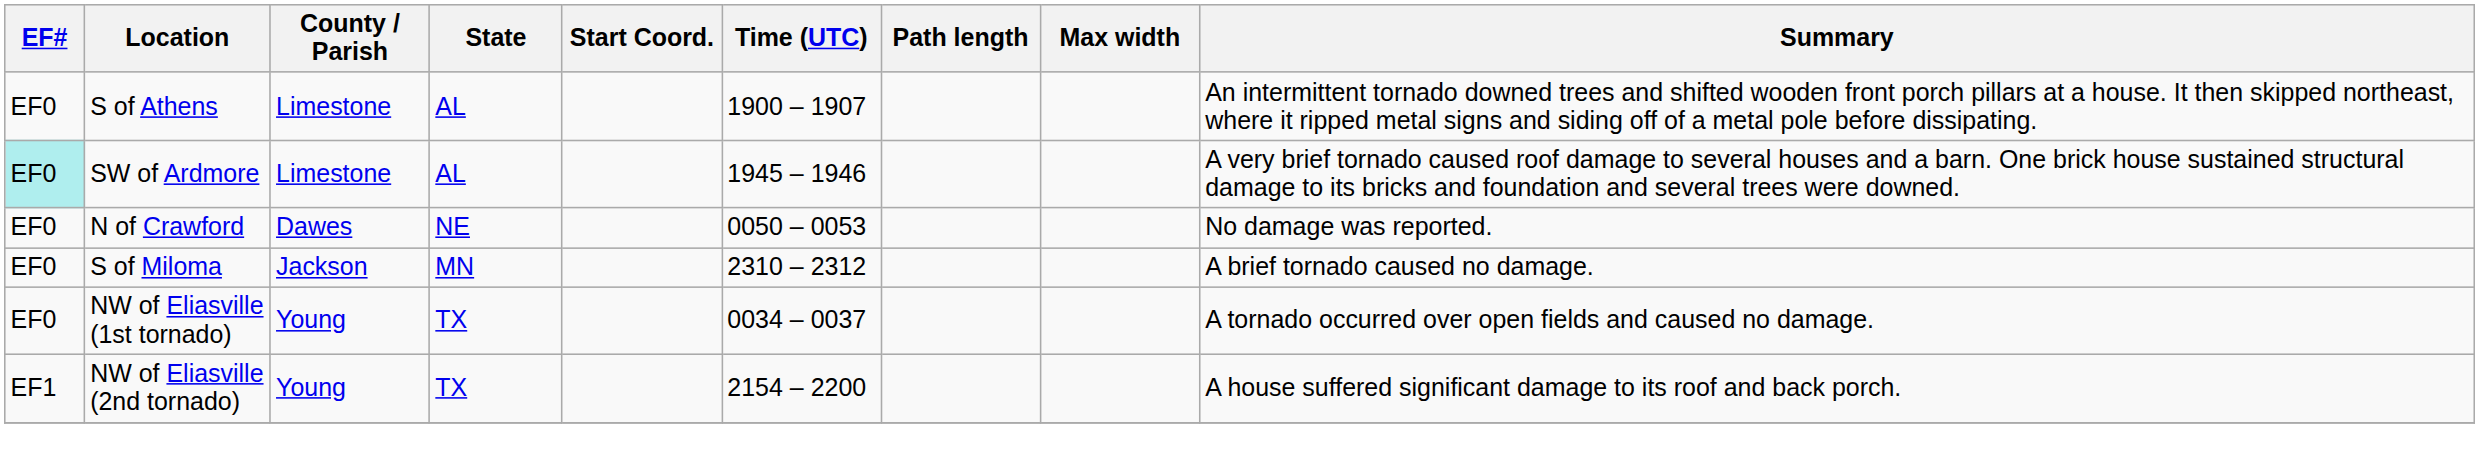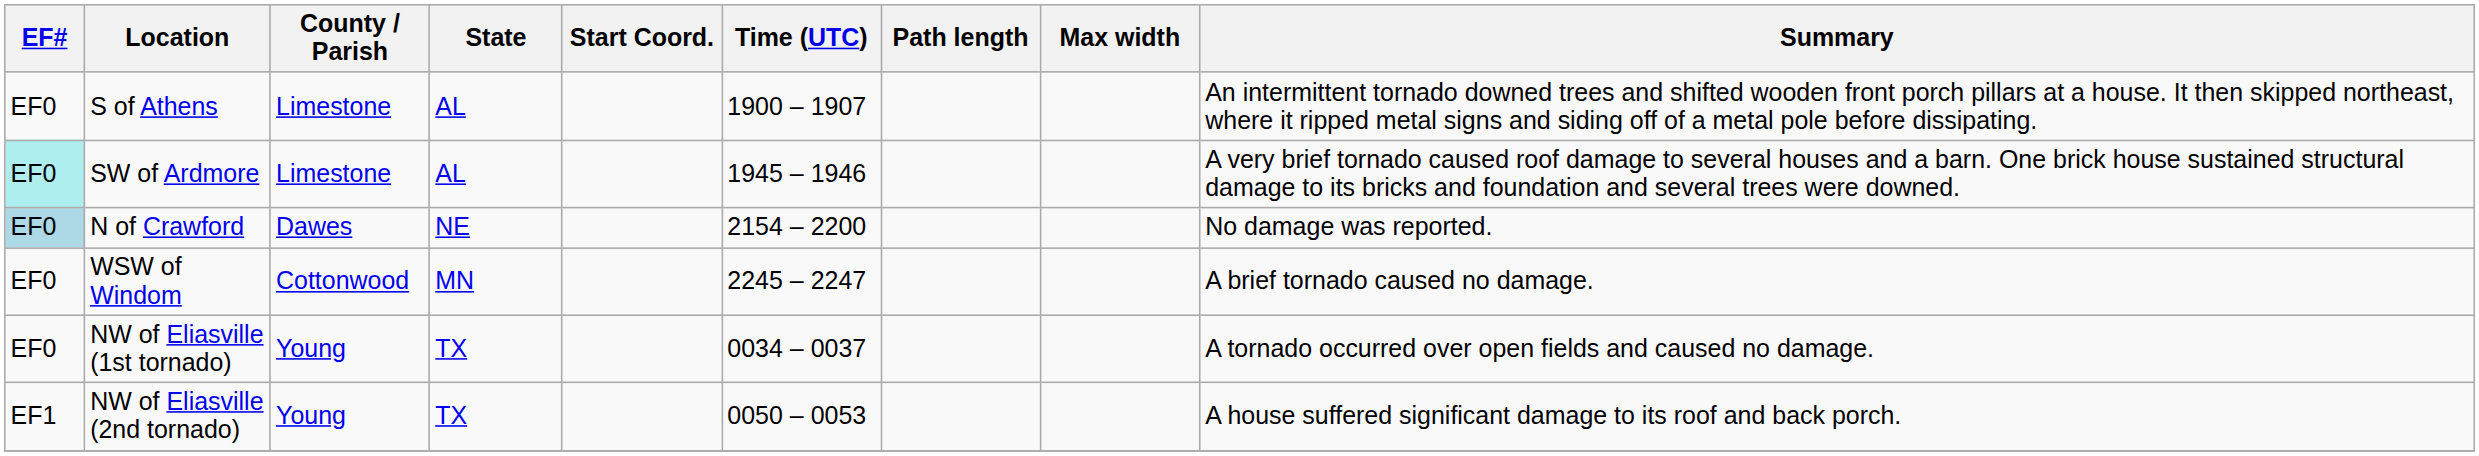(33, 227) no background -> (33, 227) lightblue background
(797, 227) 0050 – 0053 -> (797, 227) 2154 – 2200
+ row: (136, 280)
- row: (156, 266)
(797, 388) 2154 – 2200 -> (797, 416) 0050 – 0053
